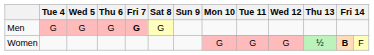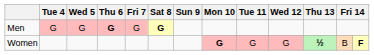(111, 27) normal -> (111, 27) bold
(137, 27) bold -> (137, 27) normal
(161, 27) normal -> (161, 27) bold
(219, 43) normal -> (219, 43) bold
(320, 43) normal -> (320, 43) bold
(345, 43) bold -> (345, 43) normal
(361, 43) normal -> (361, 43) bold
